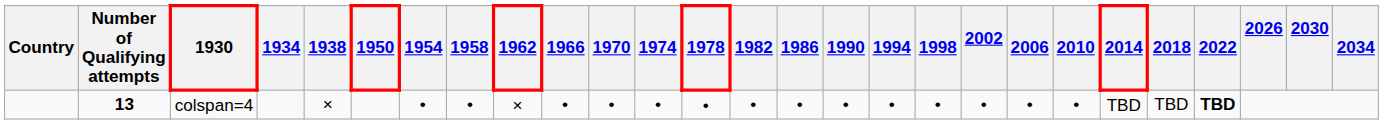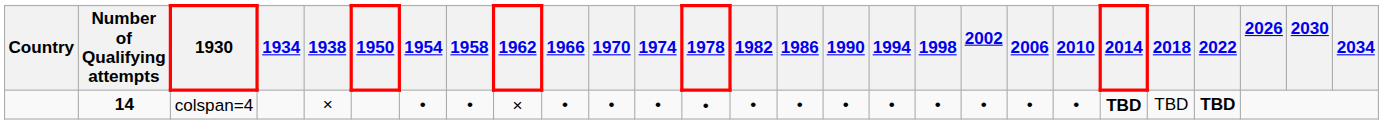(124, 104) 13 -> (124, 104) 14
(1124, 105) normal -> (1124, 105) bold
